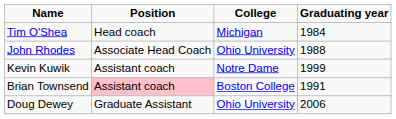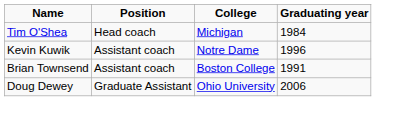- row: (41, 50)
(313, 68) 1999 -> (293, 50) 1996
(134, 86) pink background -> (134, 68) no background
